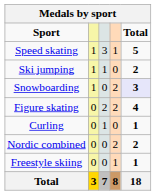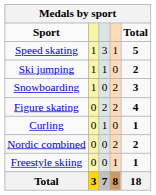(136, 88) lavender background -> (136, 88) no background
